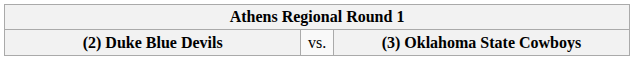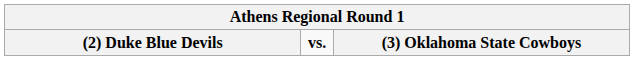(317, 42) normal -> (317, 42) bold
